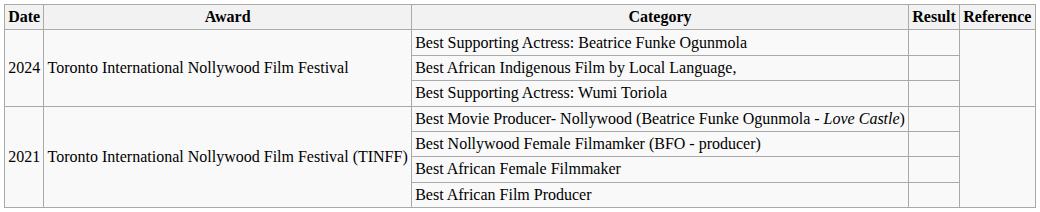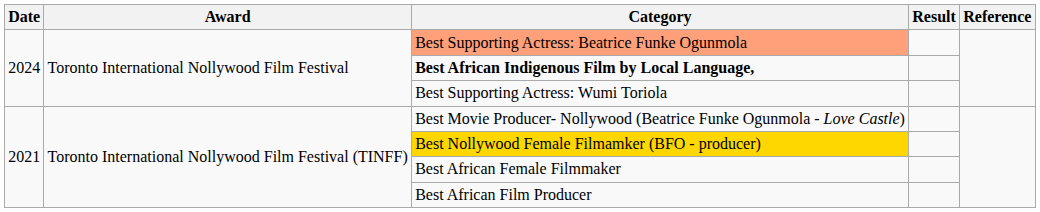(581, 42) no background -> (581, 42) lightsalmon background
(576, 67) normal -> (585, 67) bold
(588, 144) no background -> (588, 144) gold background
